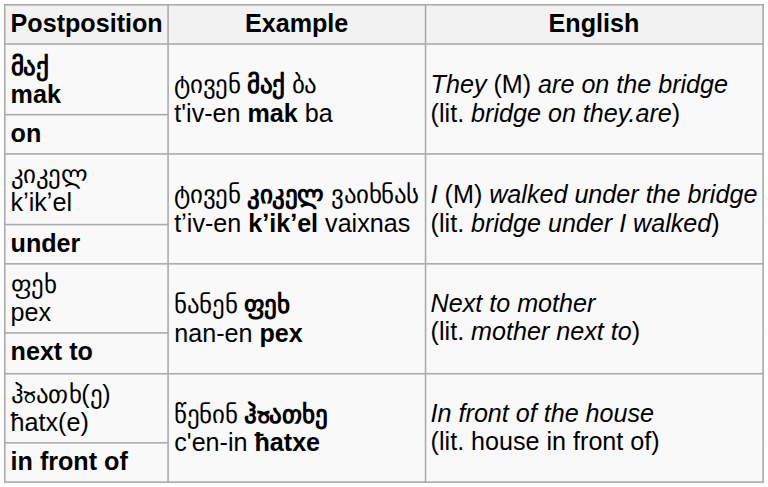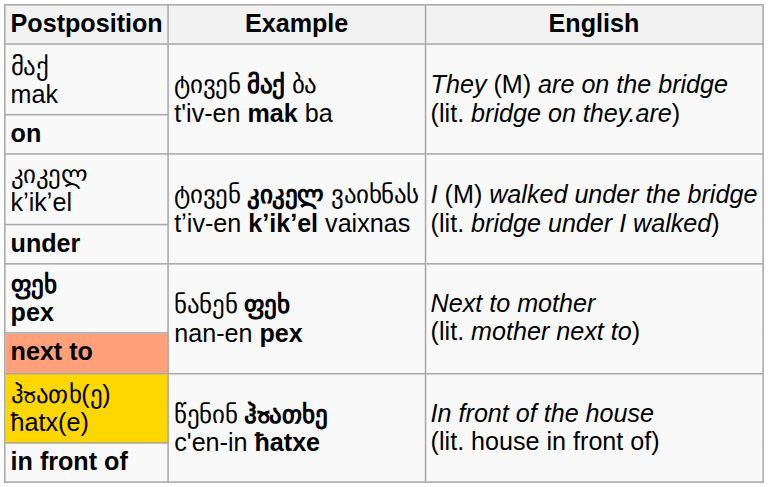(36, 79) bold -> (34, 79) normal
(33, 298) normal -> (33, 298) bold
(52, 352) no background -> (52, 352) lightsalmon background
(61, 408) no background -> (61, 408) gold background
